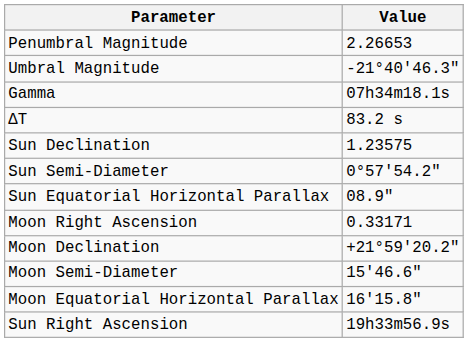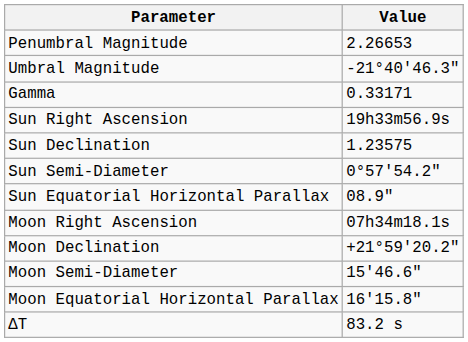(398, 94) 07h34m18.1s -> (379, 94) 0.33171
rows swapped: (98, 325) <-> (18, 120)
(379, 223) 0.33171 -> (398, 223) 07h34m18.1s
